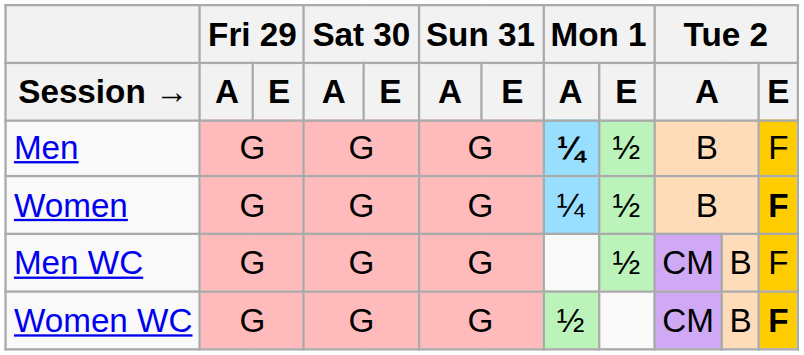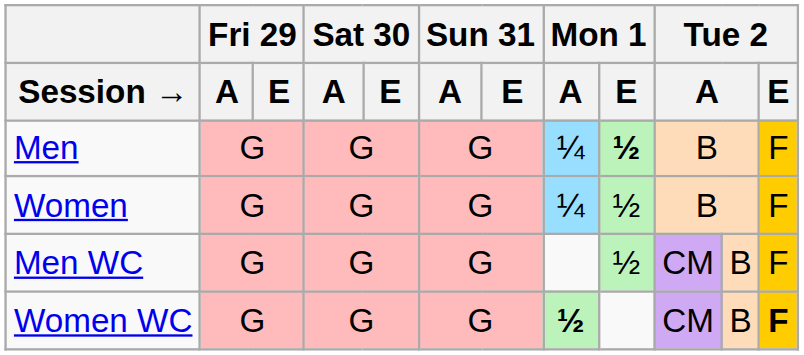(571, 148) bold -> (571, 148) normal
(626, 148) normal -> (626, 148) bold
(778, 205) bold -> (778, 205) normal
(571, 320) normal -> (571, 320) bold
